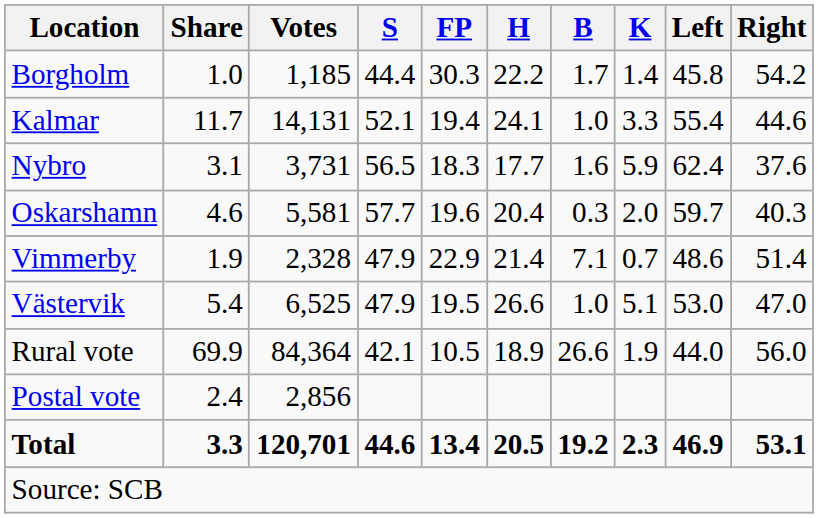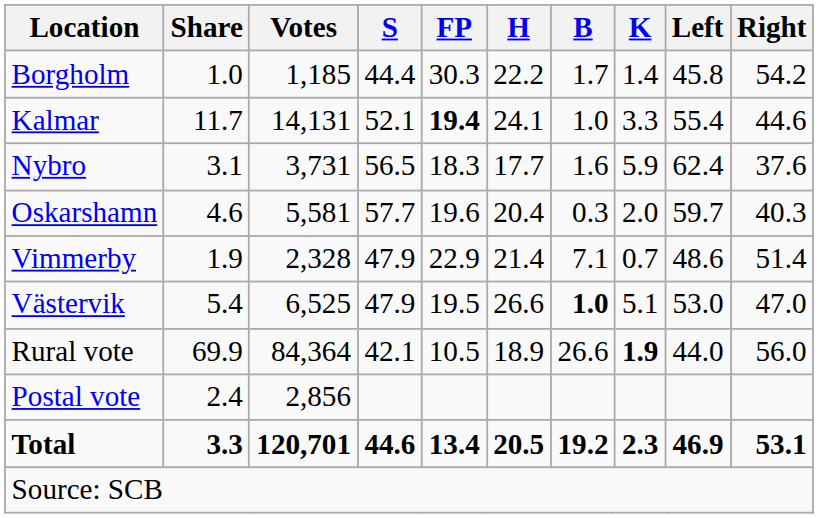(454, 119) normal -> (454, 119) bold
(590, 304) normal -> (590, 304) bold
(640, 350) normal -> (640, 350) bold
